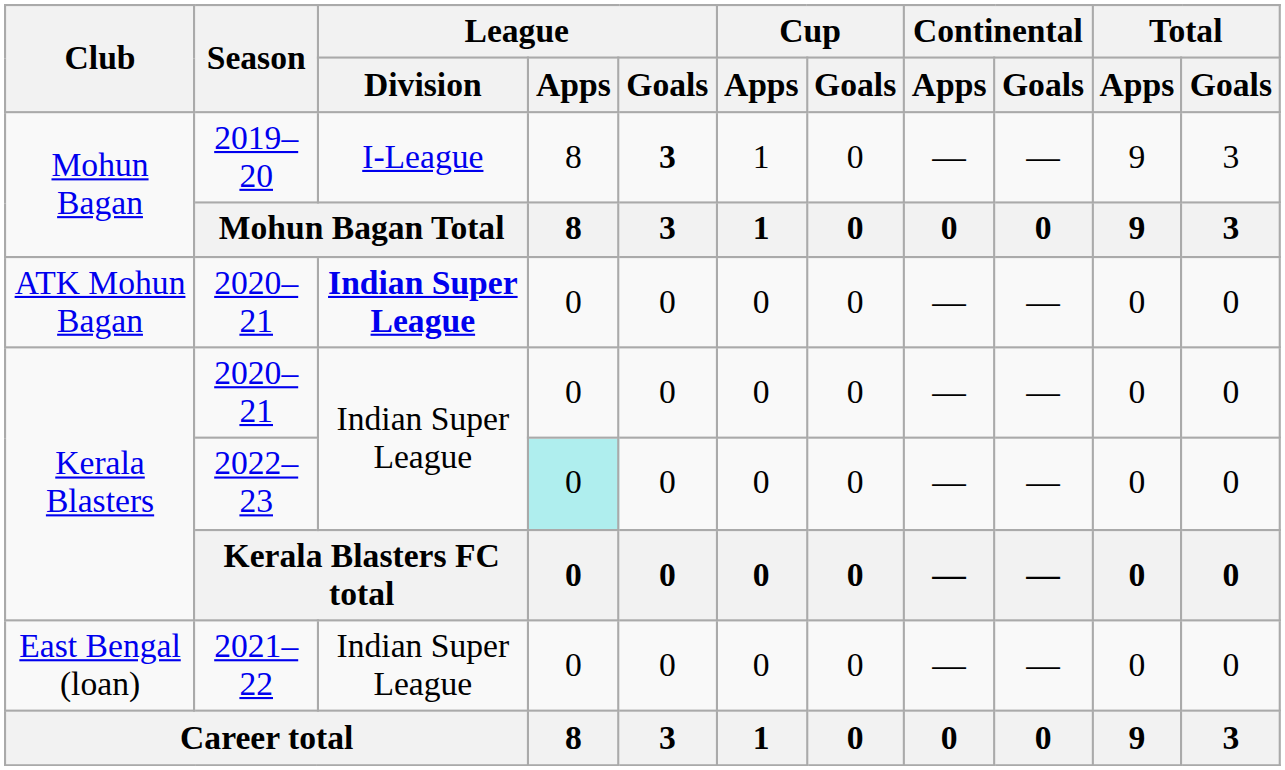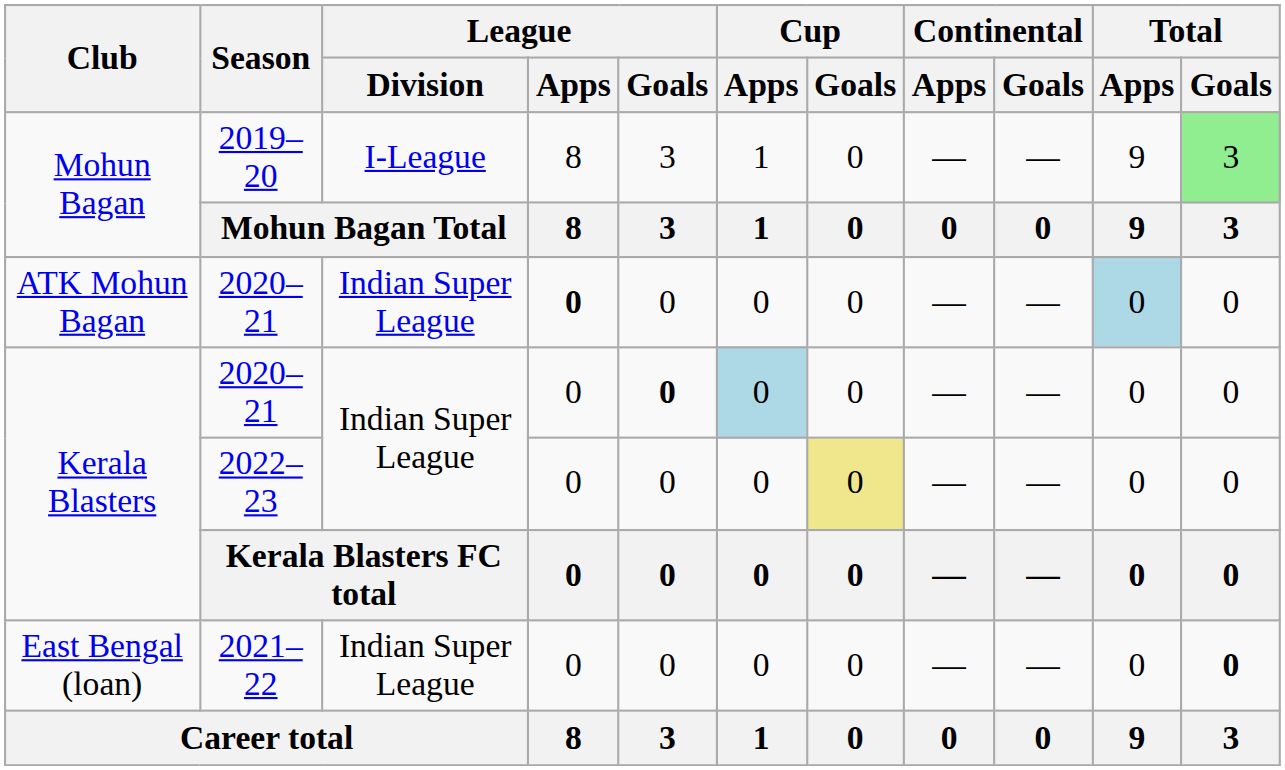(667, 156) bold -> (667, 156) normal
(1231, 156) no background -> (1231, 156) lightgreen background
(423, 300) bold -> (425, 300) normal
(573, 300) normal -> (573, 300) bold
(1137, 300) no background -> (1137, 300) lightblue background
(667, 392) normal -> (667, 392) bold
(761, 392) no background -> (761, 392) lightblue background
(573, 483) paleturquoise background -> (573, 483) no background
(855, 483) no background -> (855, 483) khaki background
(1231, 665) normal -> (1231, 665) bold
